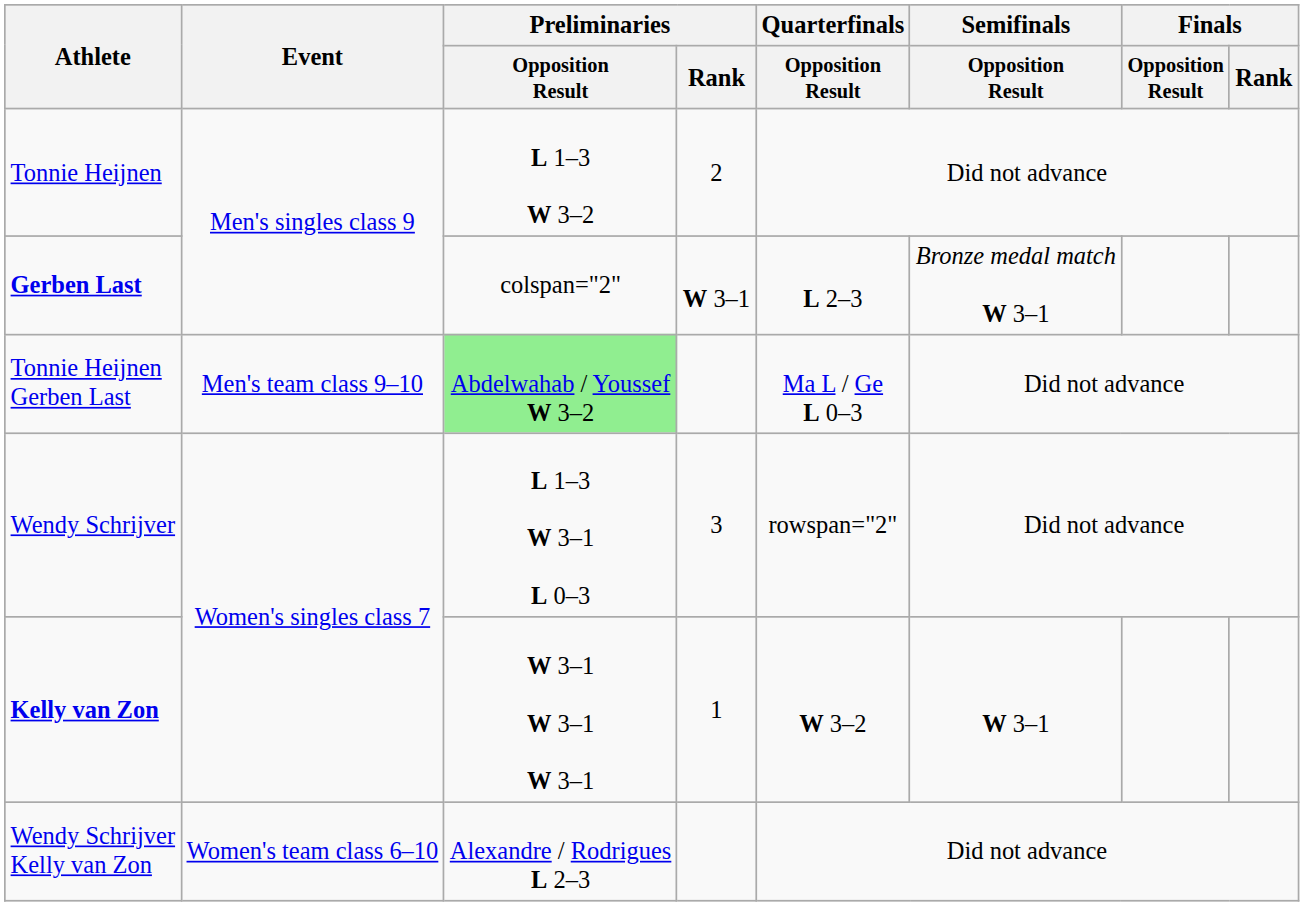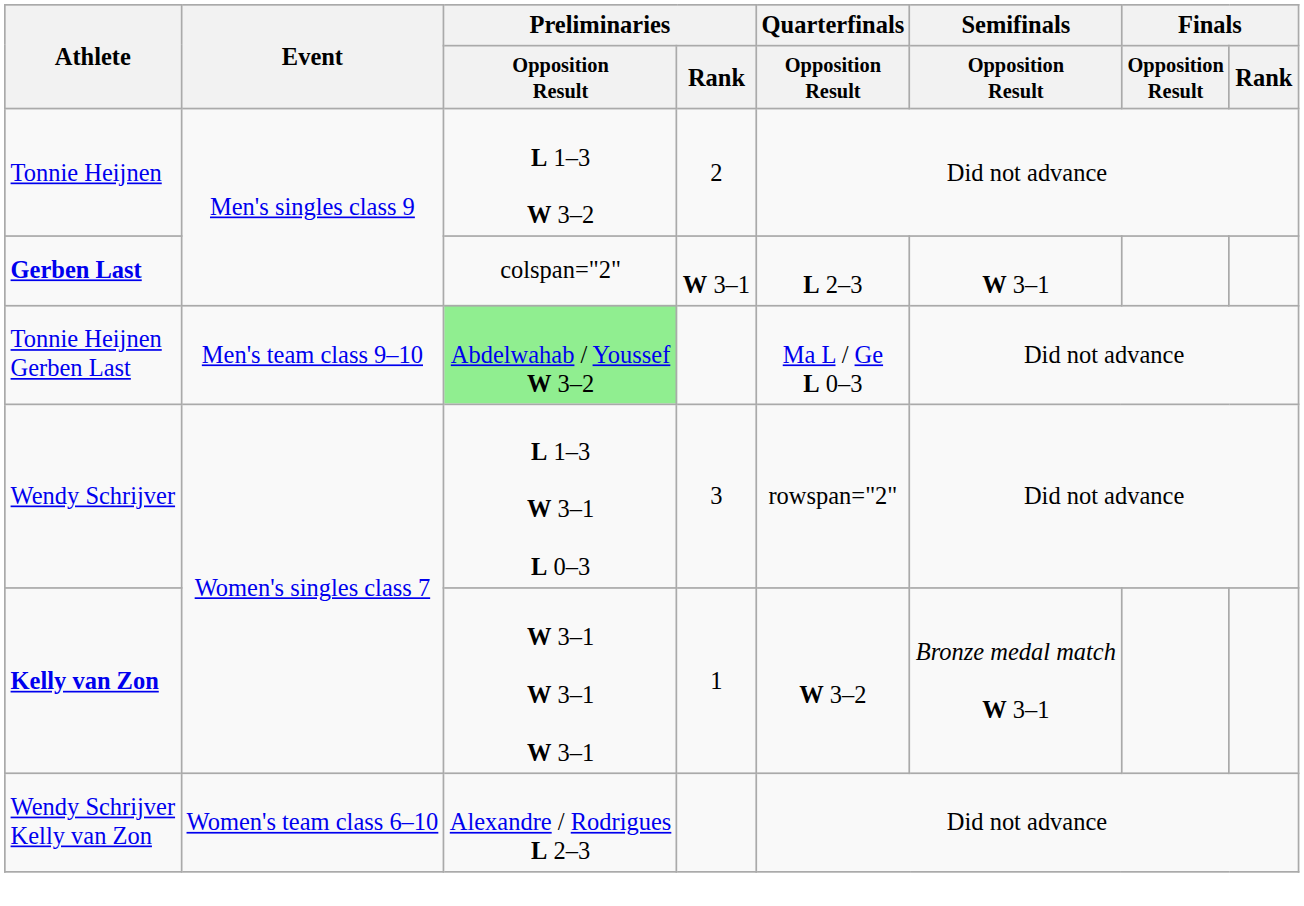(1016, 285) Bronze medal match W 3–1 -> (1016, 285) W 3–1
(1016, 724) W 3–1 -> (1016, 680) Bronze medal match W 3–1
